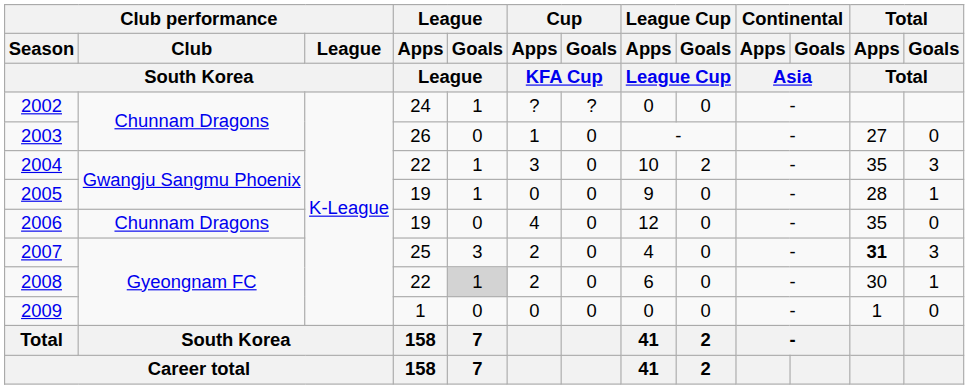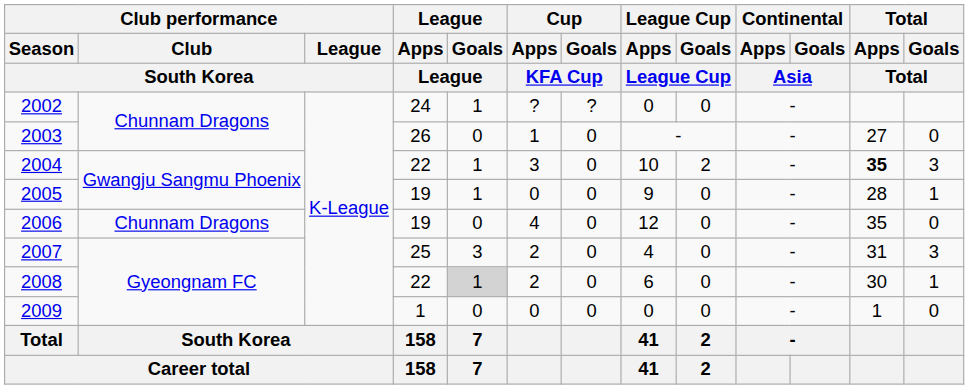(877, 164) normal -> (877, 164) bold
(877, 252) bold -> (877, 252) normal
